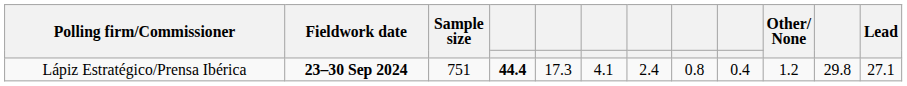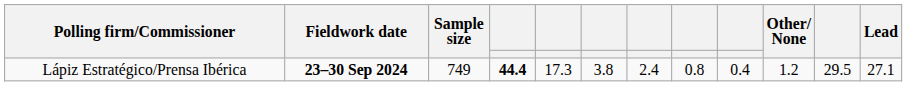(459, 69) 751 -> (459, 69) 749
(604, 69) 4.1 -> (604, 69) 3.8
(837, 69) 29.8 -> (837, 69) 29.5
